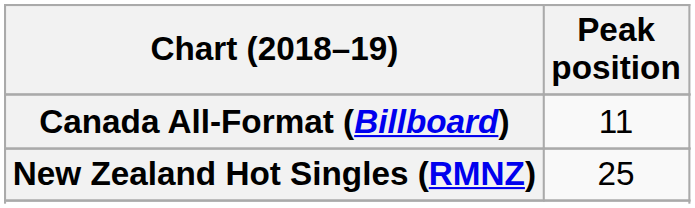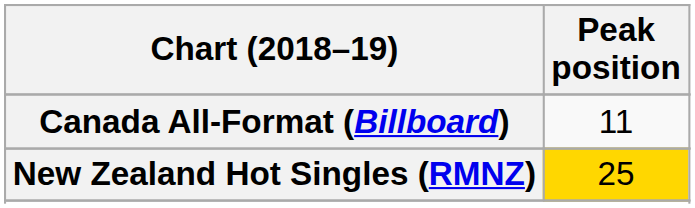(616, 173) no background -> (616, 173) gold background
